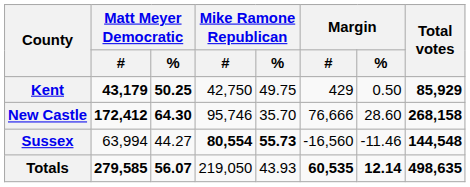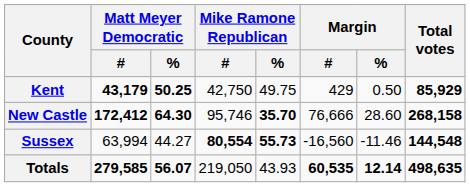(278, 116) normal -> (278, 116) bold
